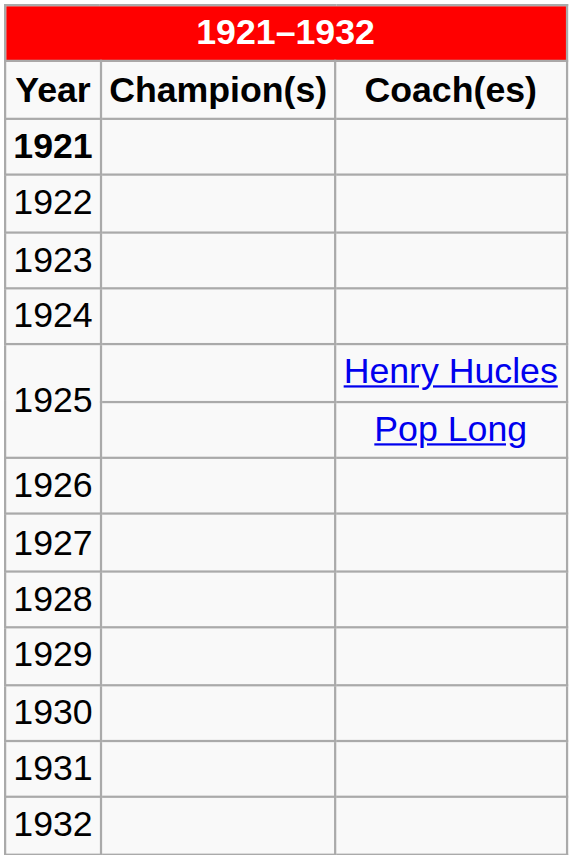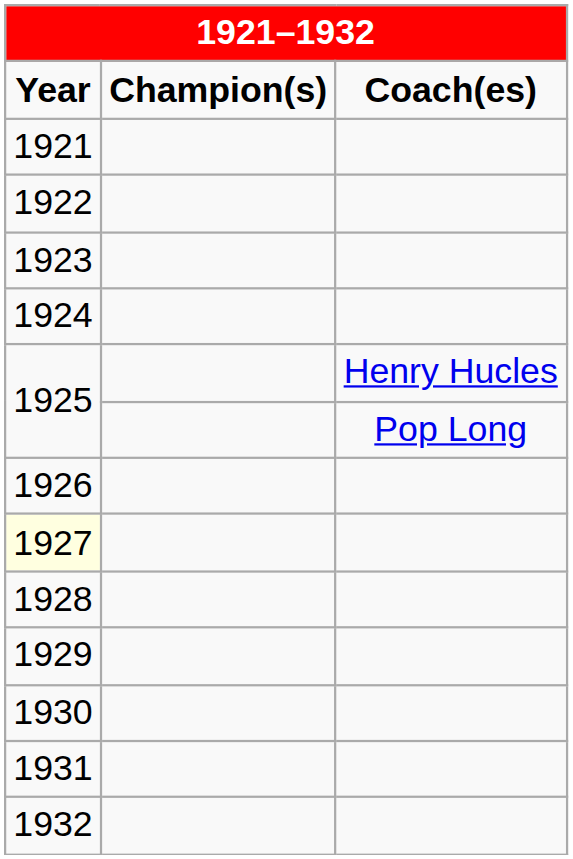(53, 145) bold -> (53, 145) normal
(53, 542) no background -> (53, 542) lightyellow background
